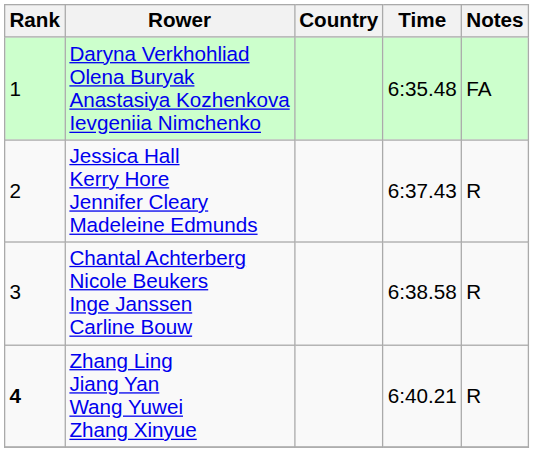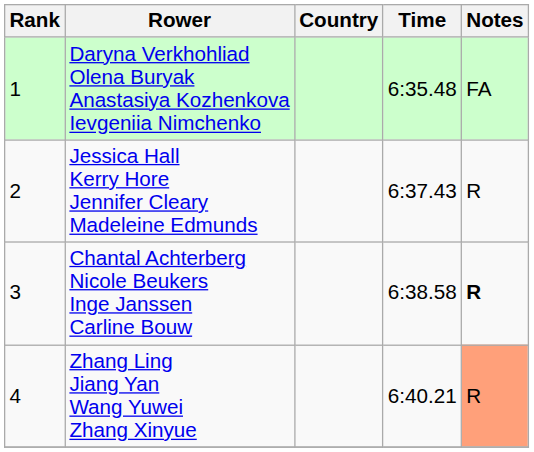(474, 293) normal -> (474, 293) bold
(15, 395) bold -> (15, 395) normal
(474, 395) no background -> (474, 395) lightsalmon background
